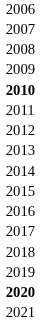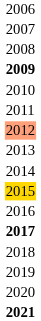(20, 69) normal -> (20, 69) bold
(20, 90) bold -> (20, 90) normal
(20, 130) no background -> (20, 130) lightsalmon background
(20, 191) no background -> (20, 191) gold background
(20, 231) normal -> (20, 231) bold
(20, 292) bold -> (20, 292) normal
(20, 312) normal -> (20, 312) bold
